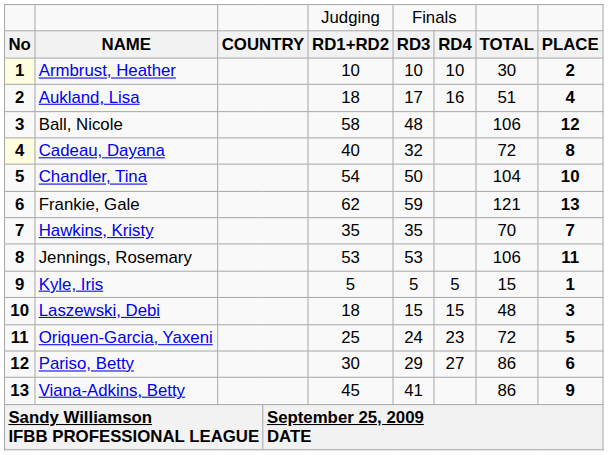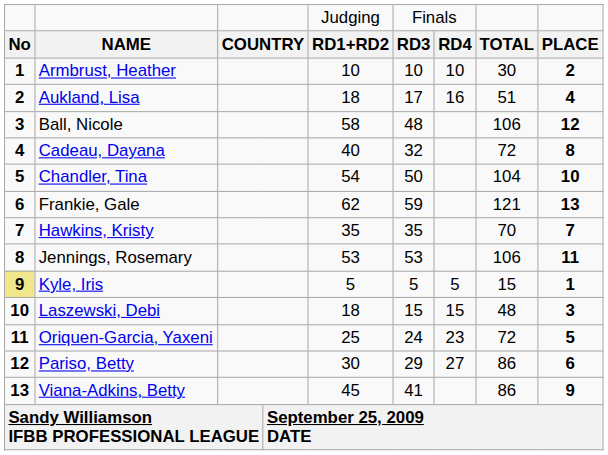(20, 71) lightyellow background -> (20, 71) no background
(20, 151) lightyellow background -> (20, 151) no background
(20, 284) no background -> (20, 284) khaki background
